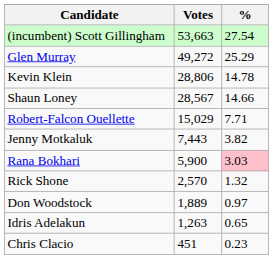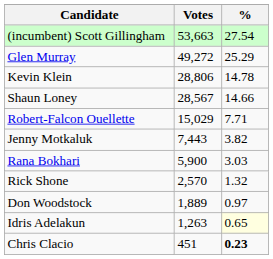(236, 160) pink background -> (236, 160) no background
(236, 222) no background -> (236, 222) lightyellow background
(236, 243) normal -> (236, 243) bold
